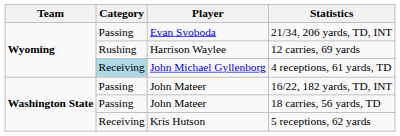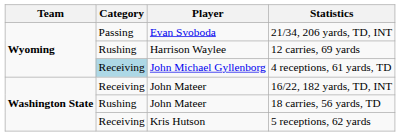(116, 85) Passing -> (122, 85) Receiving
(116, 103) Passing -> (118, 103) Rushing
